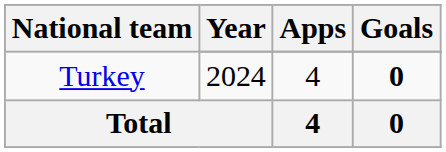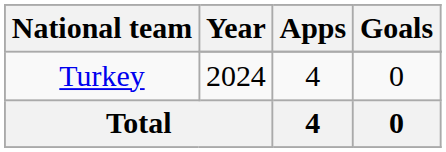(396, 75) bold -> (396, 75) normal
